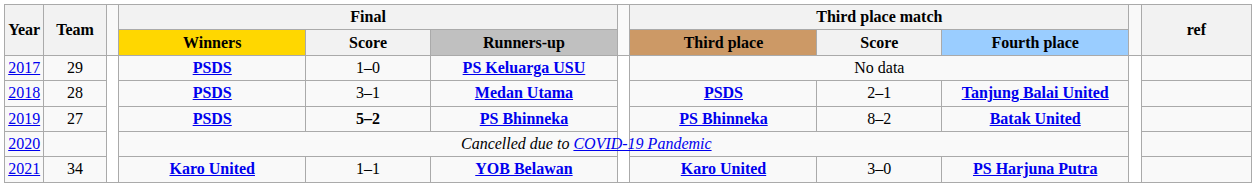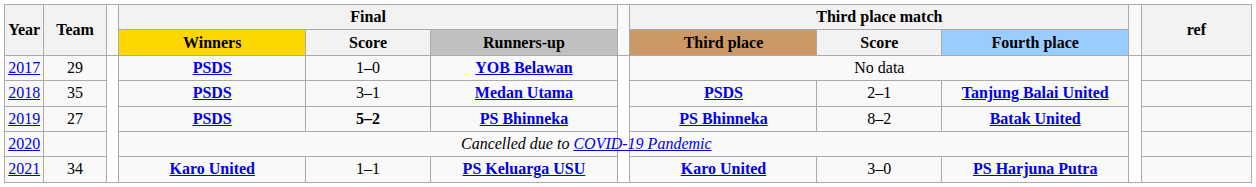(524, 67) PS Keluarga USU -> (524, 67) YOB Belawan
(75, 93) 28 -> (75, 93) 35
(524, 169) YOB Belawan -> (524, 169) PS Keluarga USU
